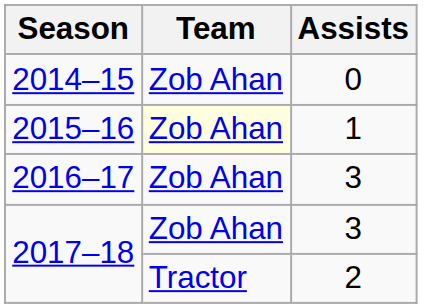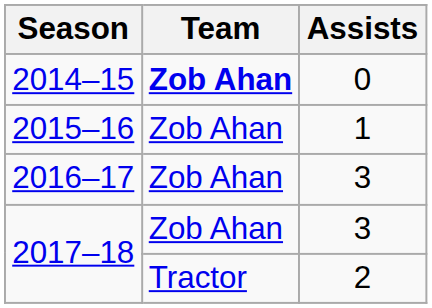(216, 79) normal -> (220, 79) bold
(216, 128) lightyellow background -> (216, 128) no background
